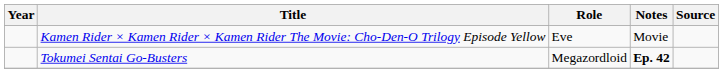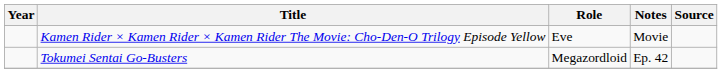(651, 57) bold -> (651, 57) normal
